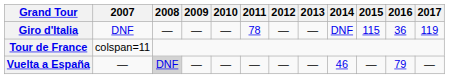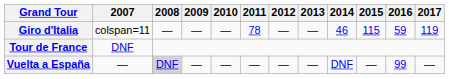(122, 30) DNF -> (122, 30) colspan=11
(342, 30) DNF -> (342, 30) 46
(400, 30) 36 -> (400, 30) 59
(122, 47) colspan=11 -> (122, 47) DNF
(342, 64) 46 -> (342, 64) DNF
(400, 64) 79 -> (400, 64) 99
